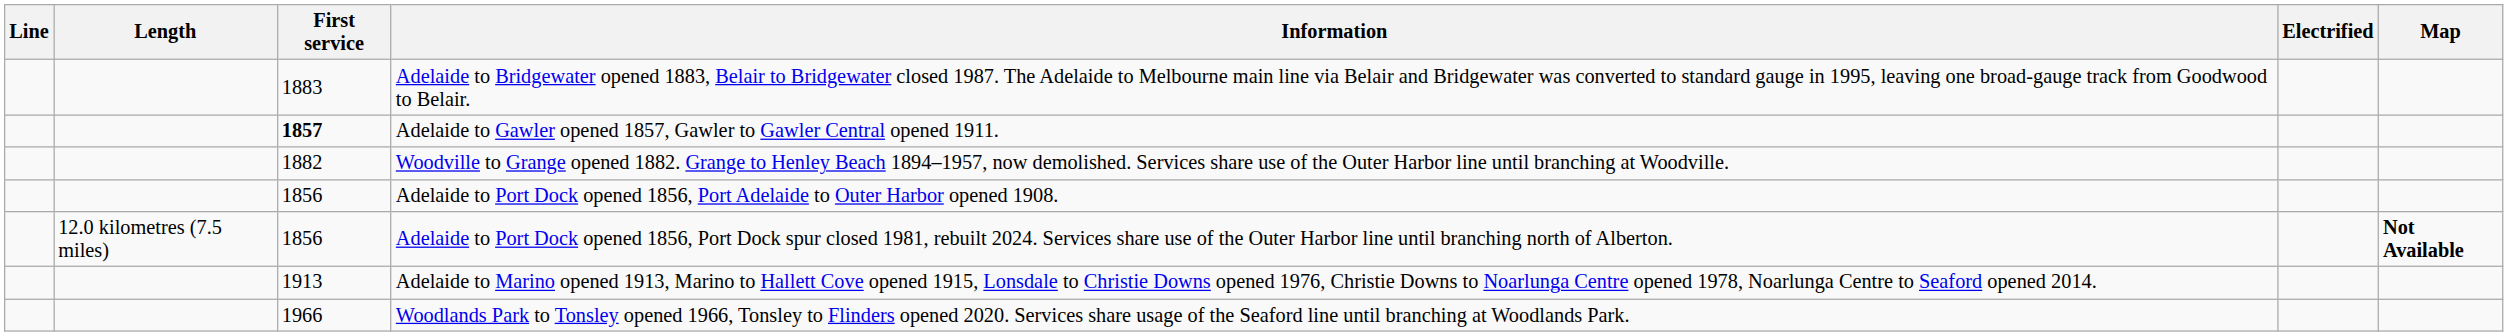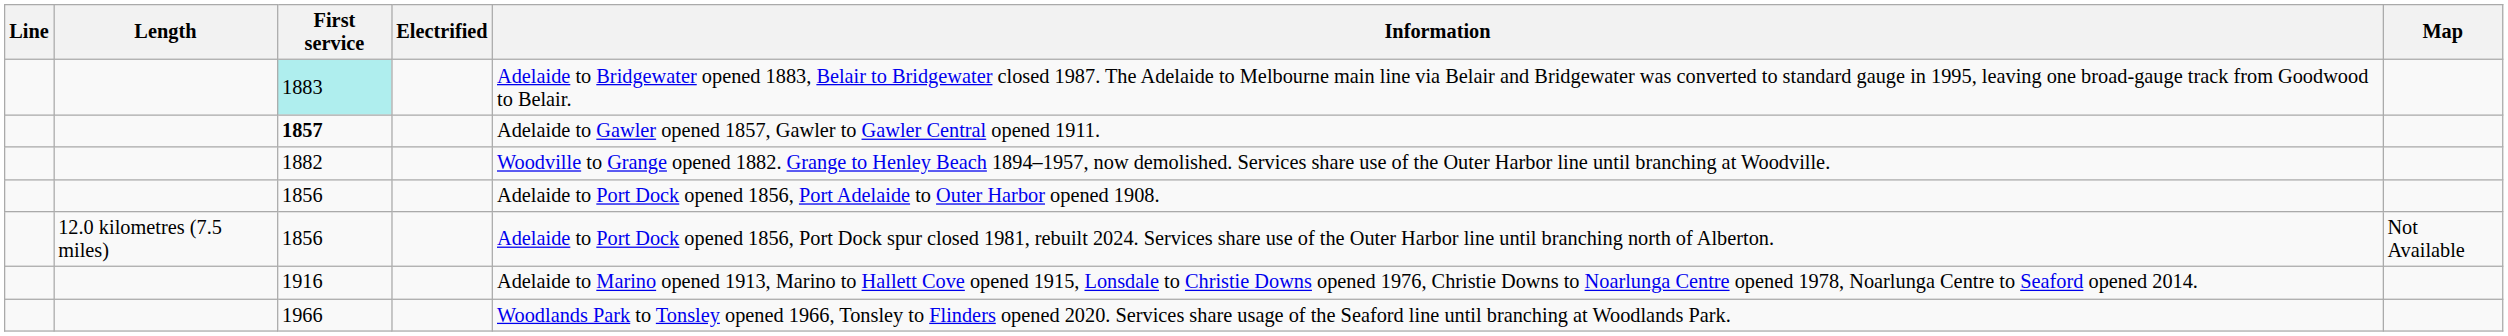columns swapped: (1334, 32) <-> (2328, 32)
(302, 87) no background -> (302, 87) paleturquoise background
(2423, 238) bold -> (2426, 238) normal
(302, 282) 1913 -> (302, 282) 1916
